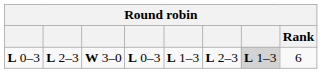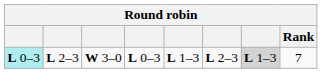(24, 57) no background -> (24, 57) paleturquoise background
(298, 57) 6 -> (298, 57) 7
